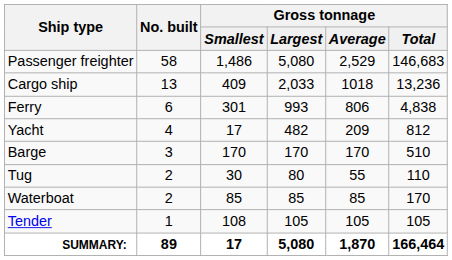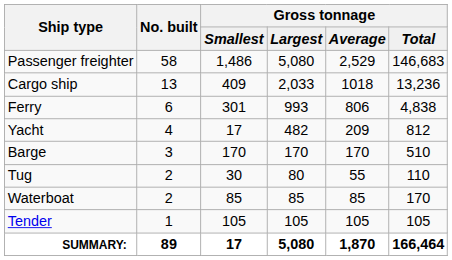(234, 221) 108 -> (234, 221) 105
